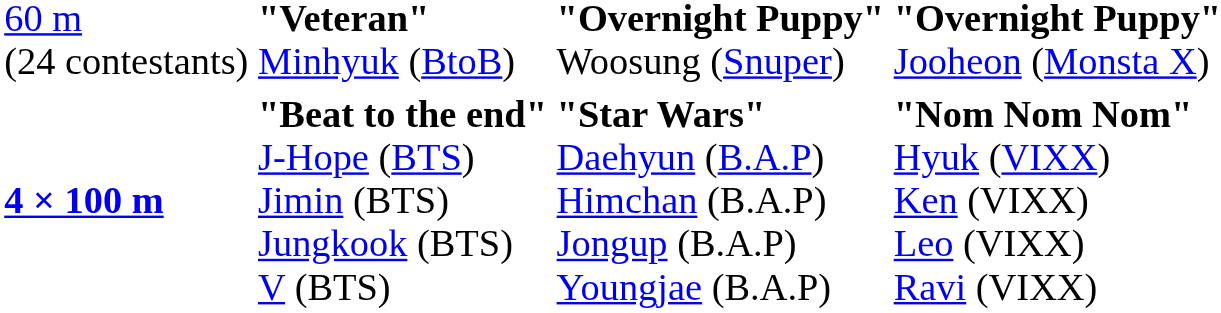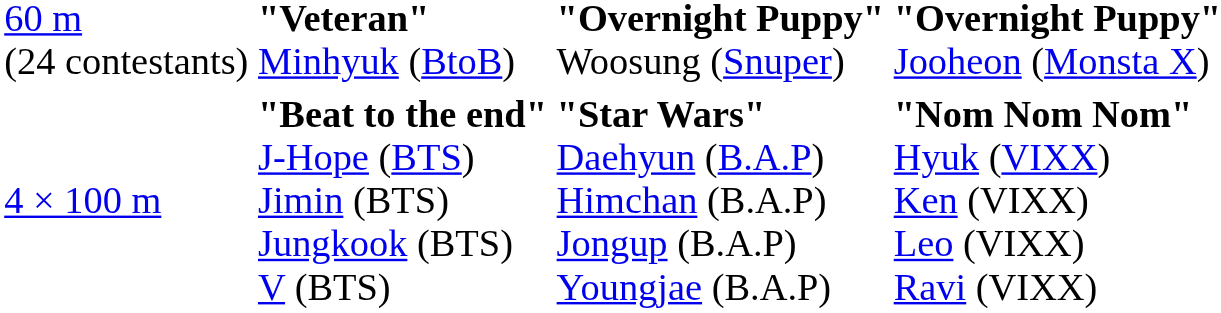(84, 200) bold -> (83, 200) normal
